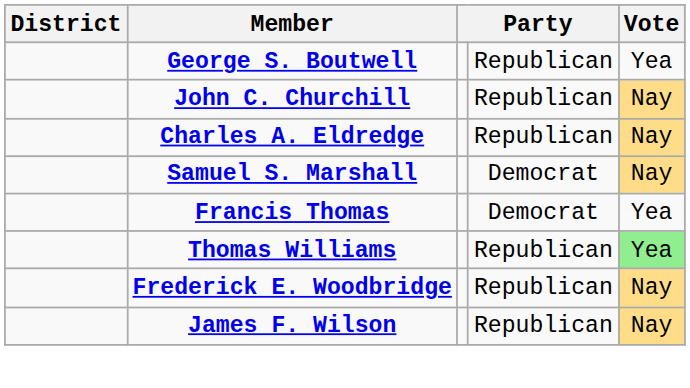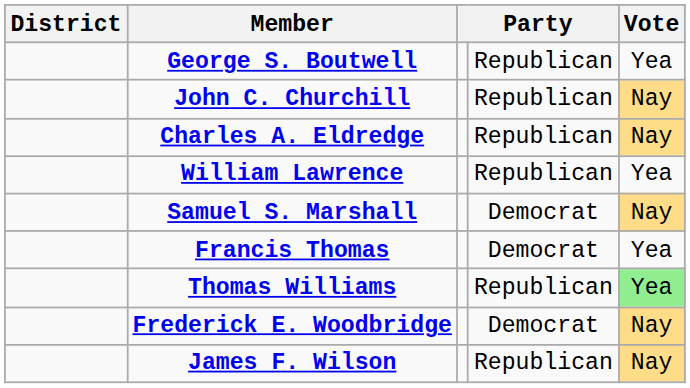+ row: (292, 175)
(543, 288) Republican -> (543, 325) Democrat
